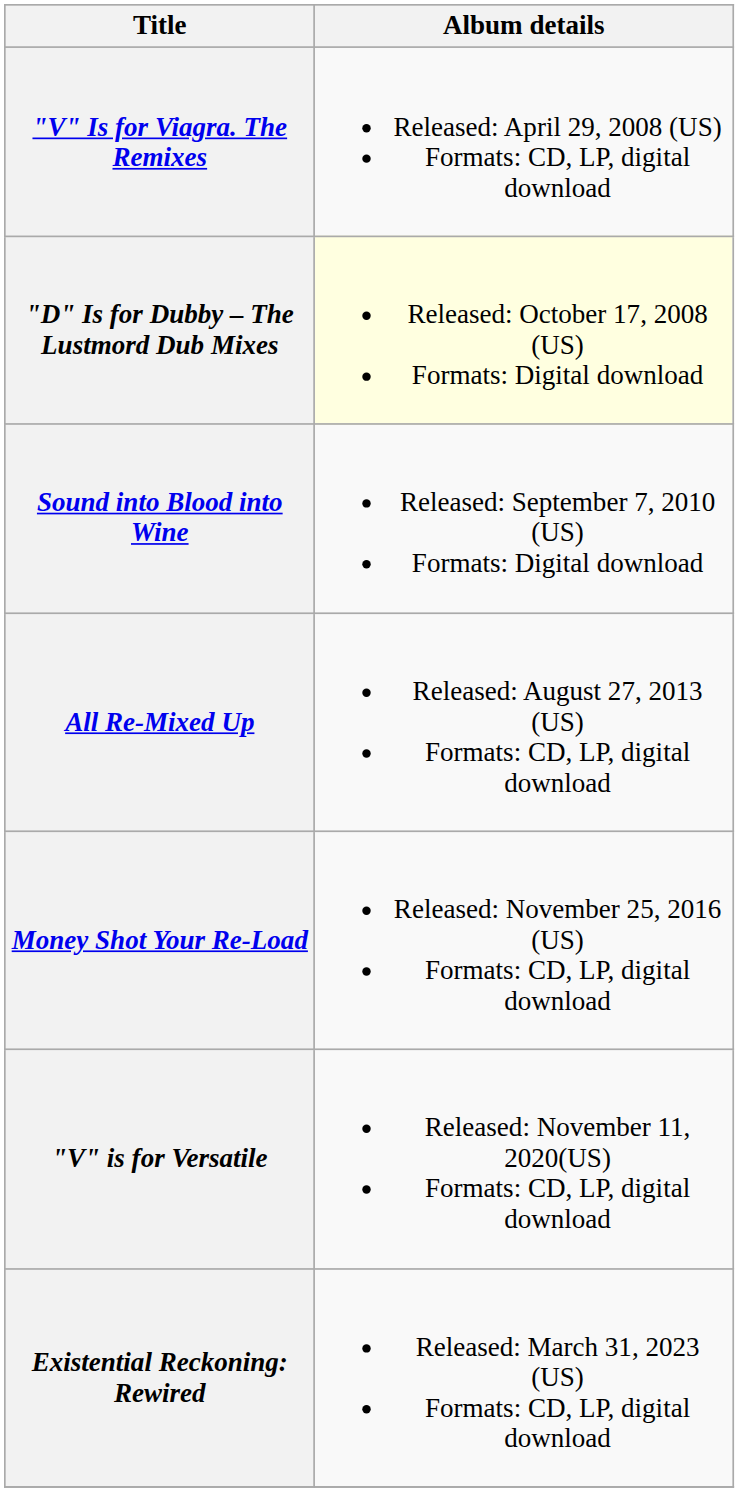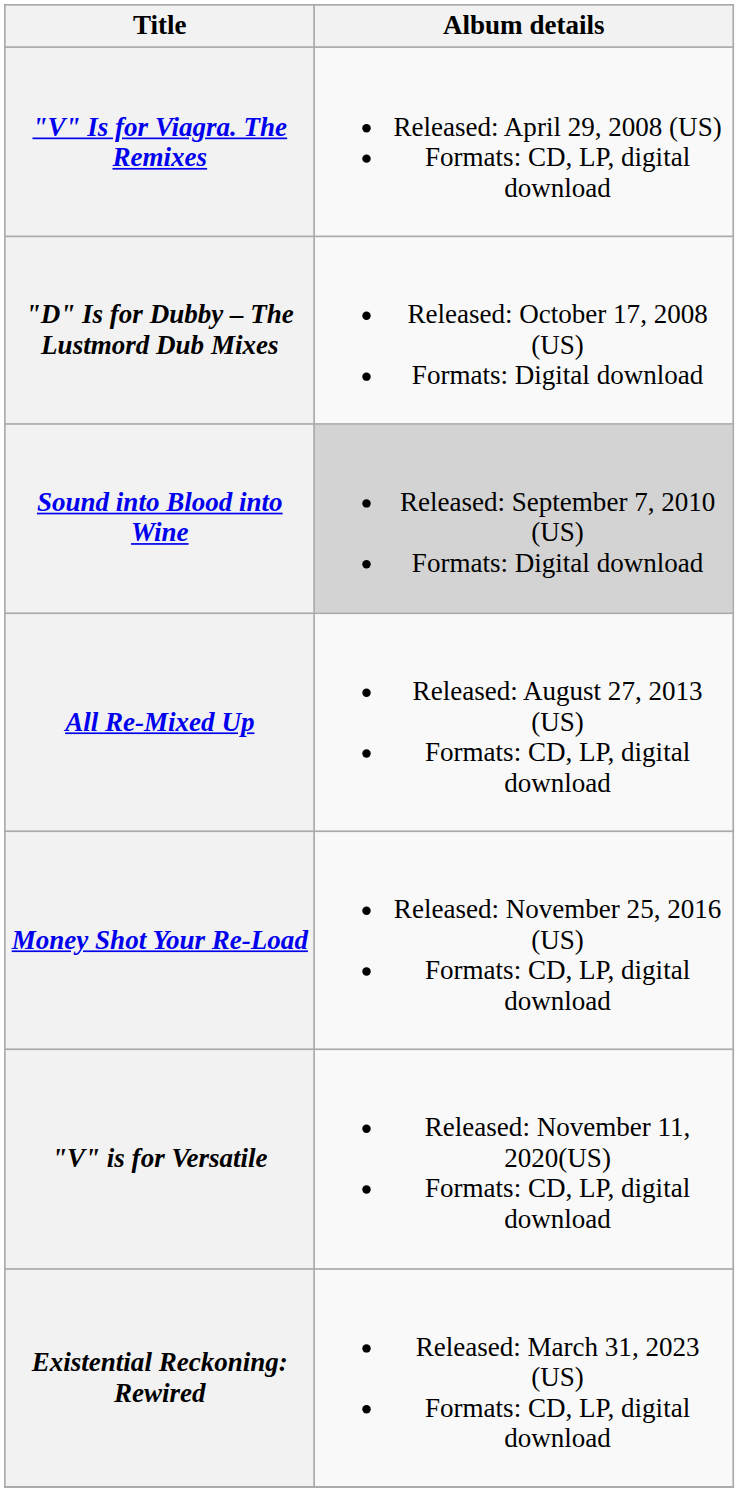(524, 345) lightyellow background -> (524, 345) no background
(524, 533) no background -> (524, 533) lightgrey background
